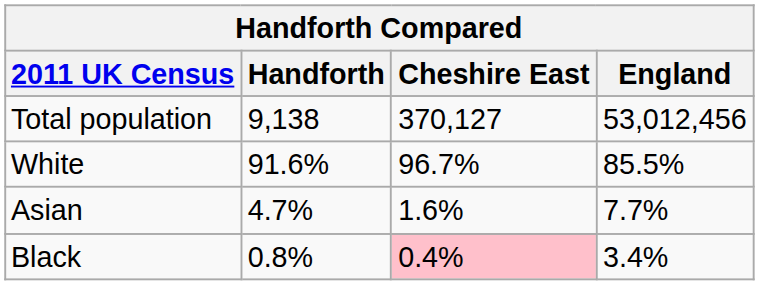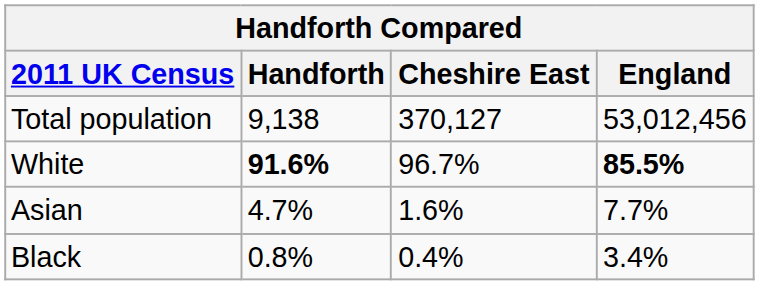(288, 165) normal -> (288, 165) bold
(644, 165) normal -> (644, 165) bold
(431, 256) pink background -> (431, 256) no background
